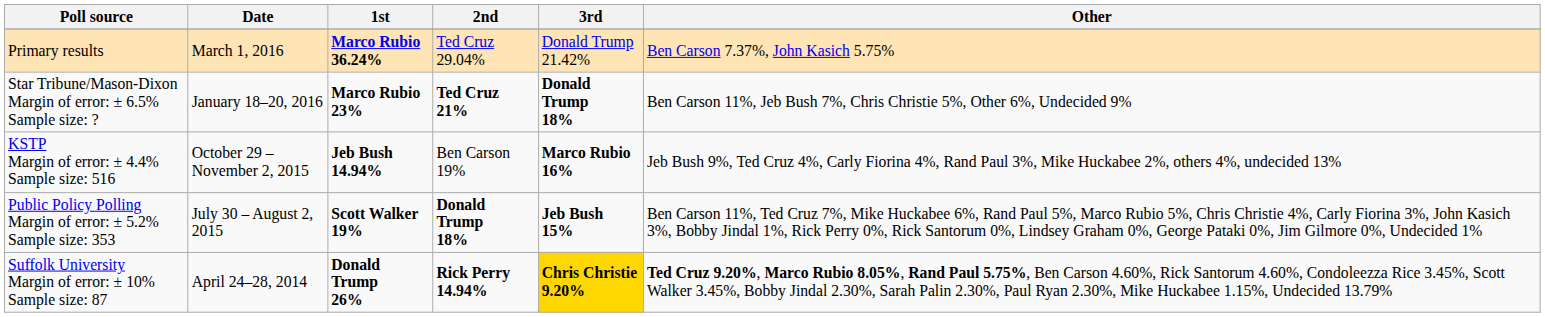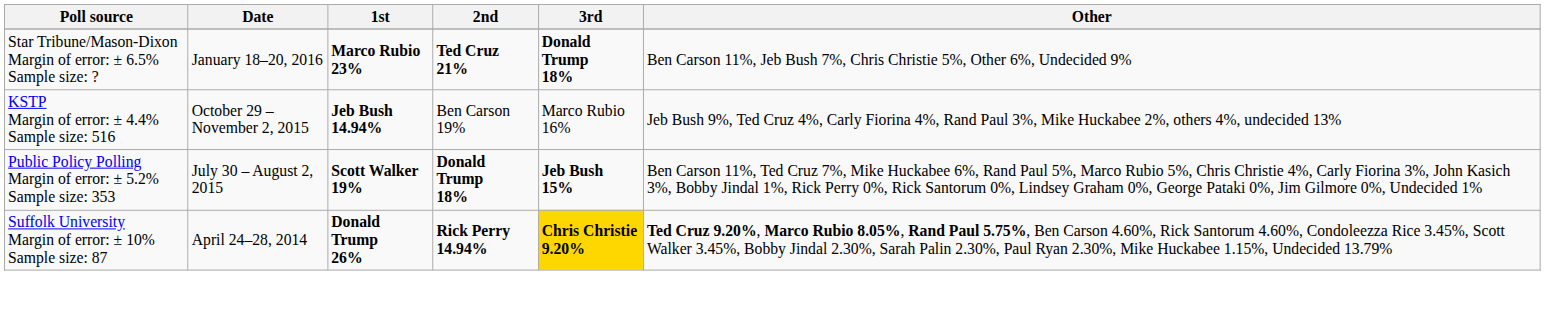- row: (56, 50)
(586, 162) bold -> (583, 119) normal
